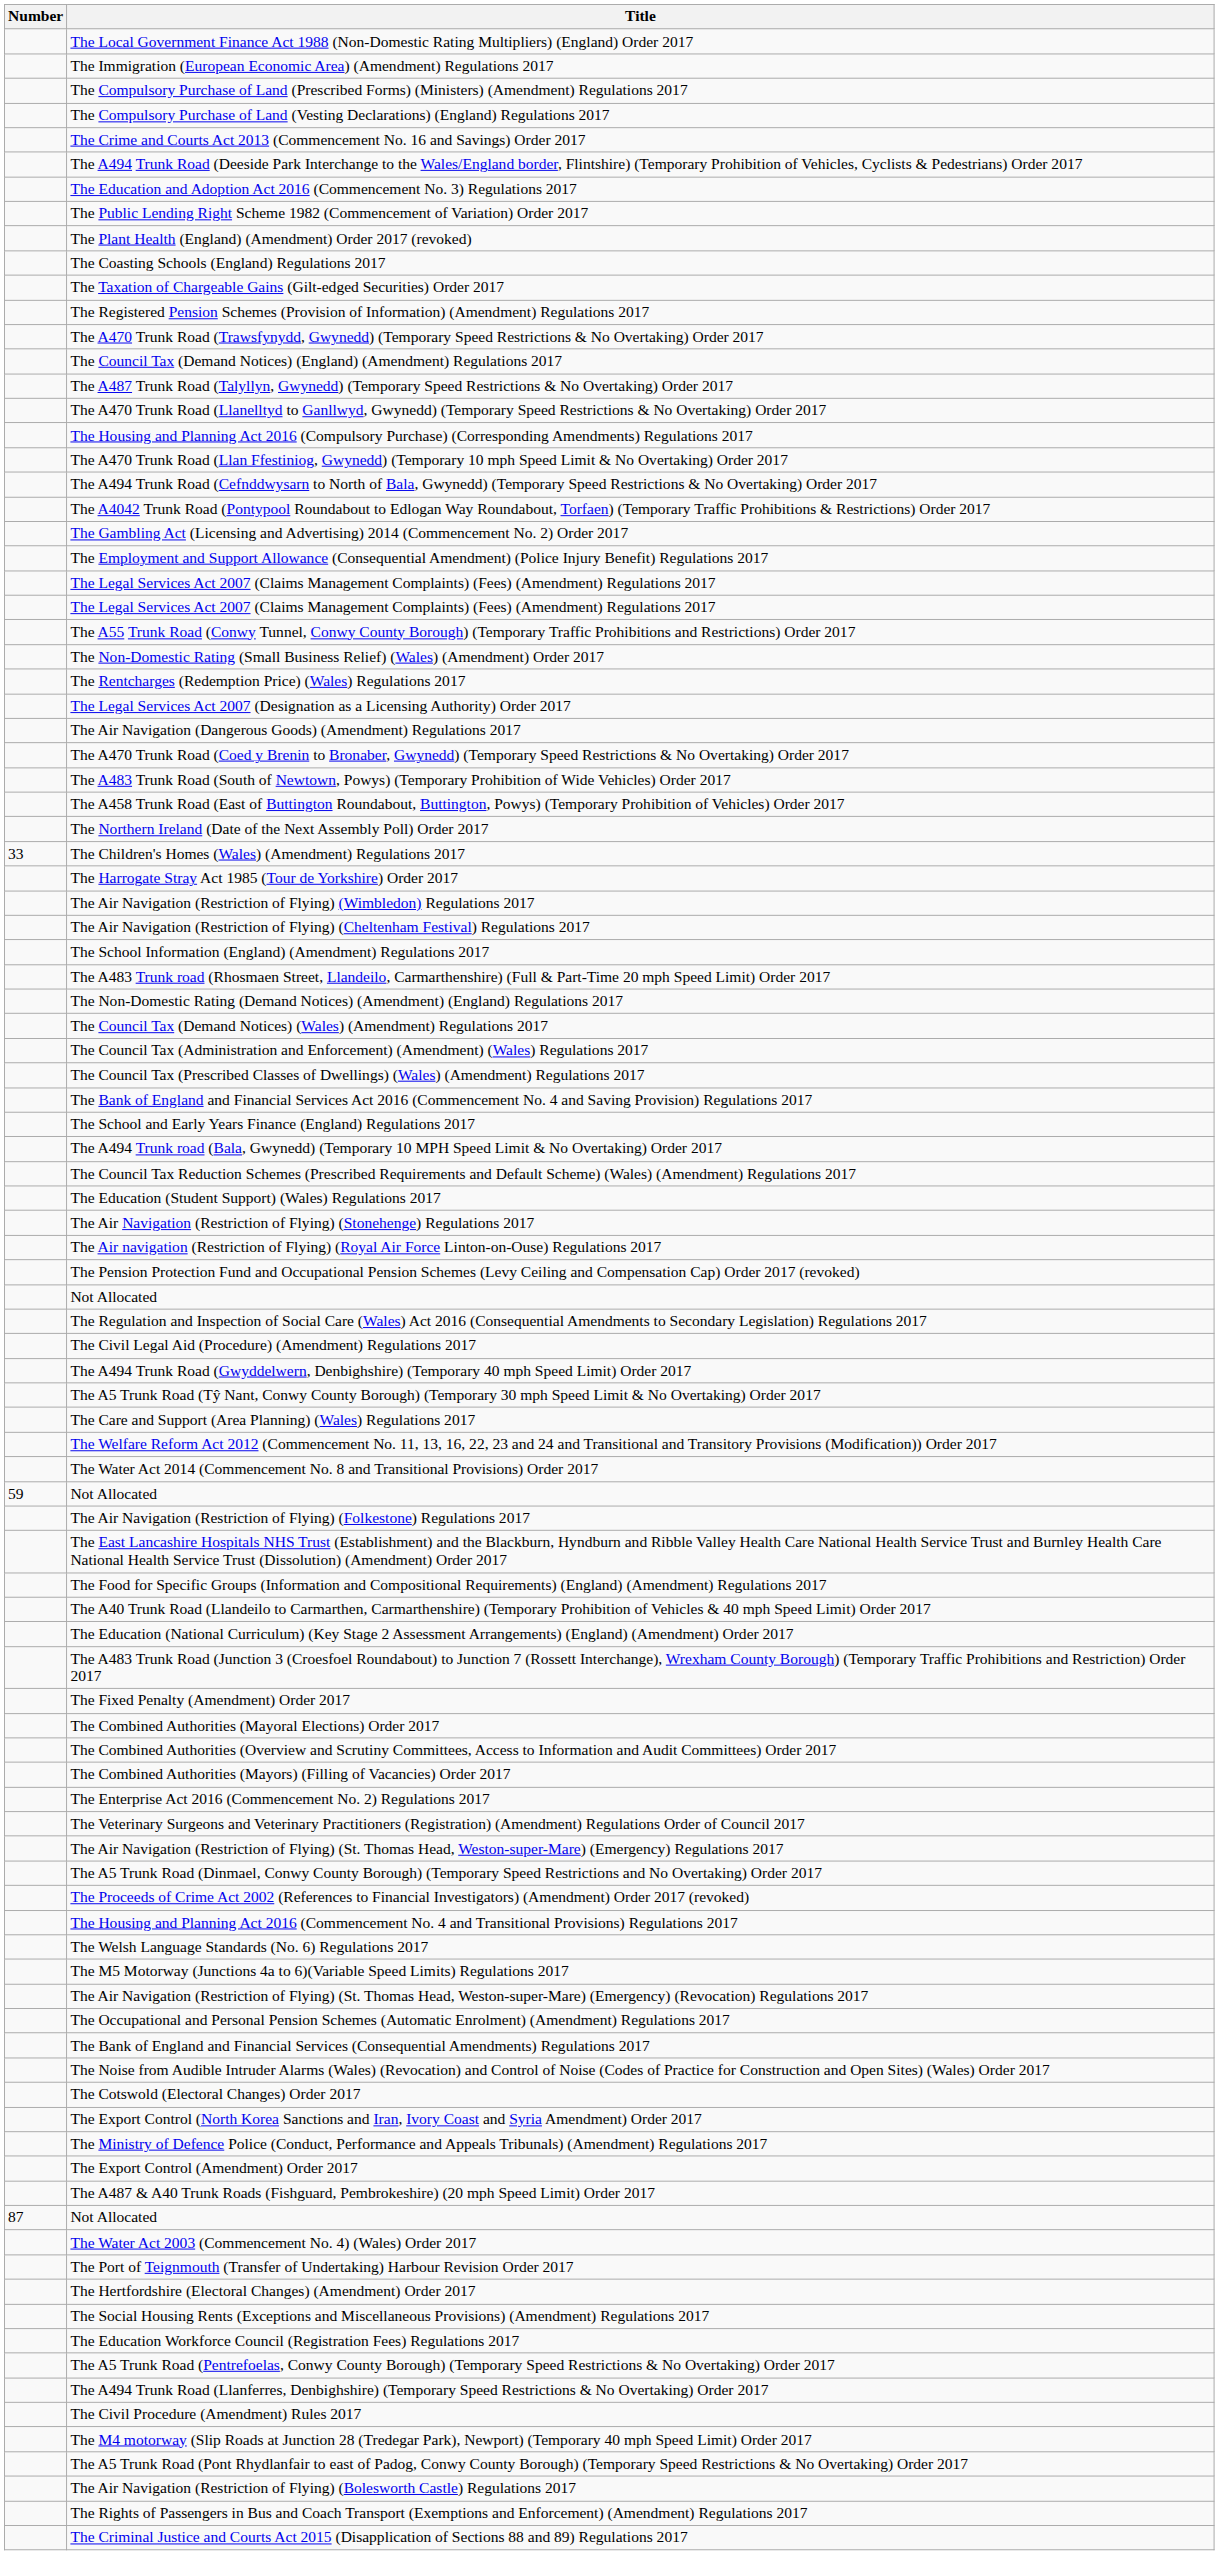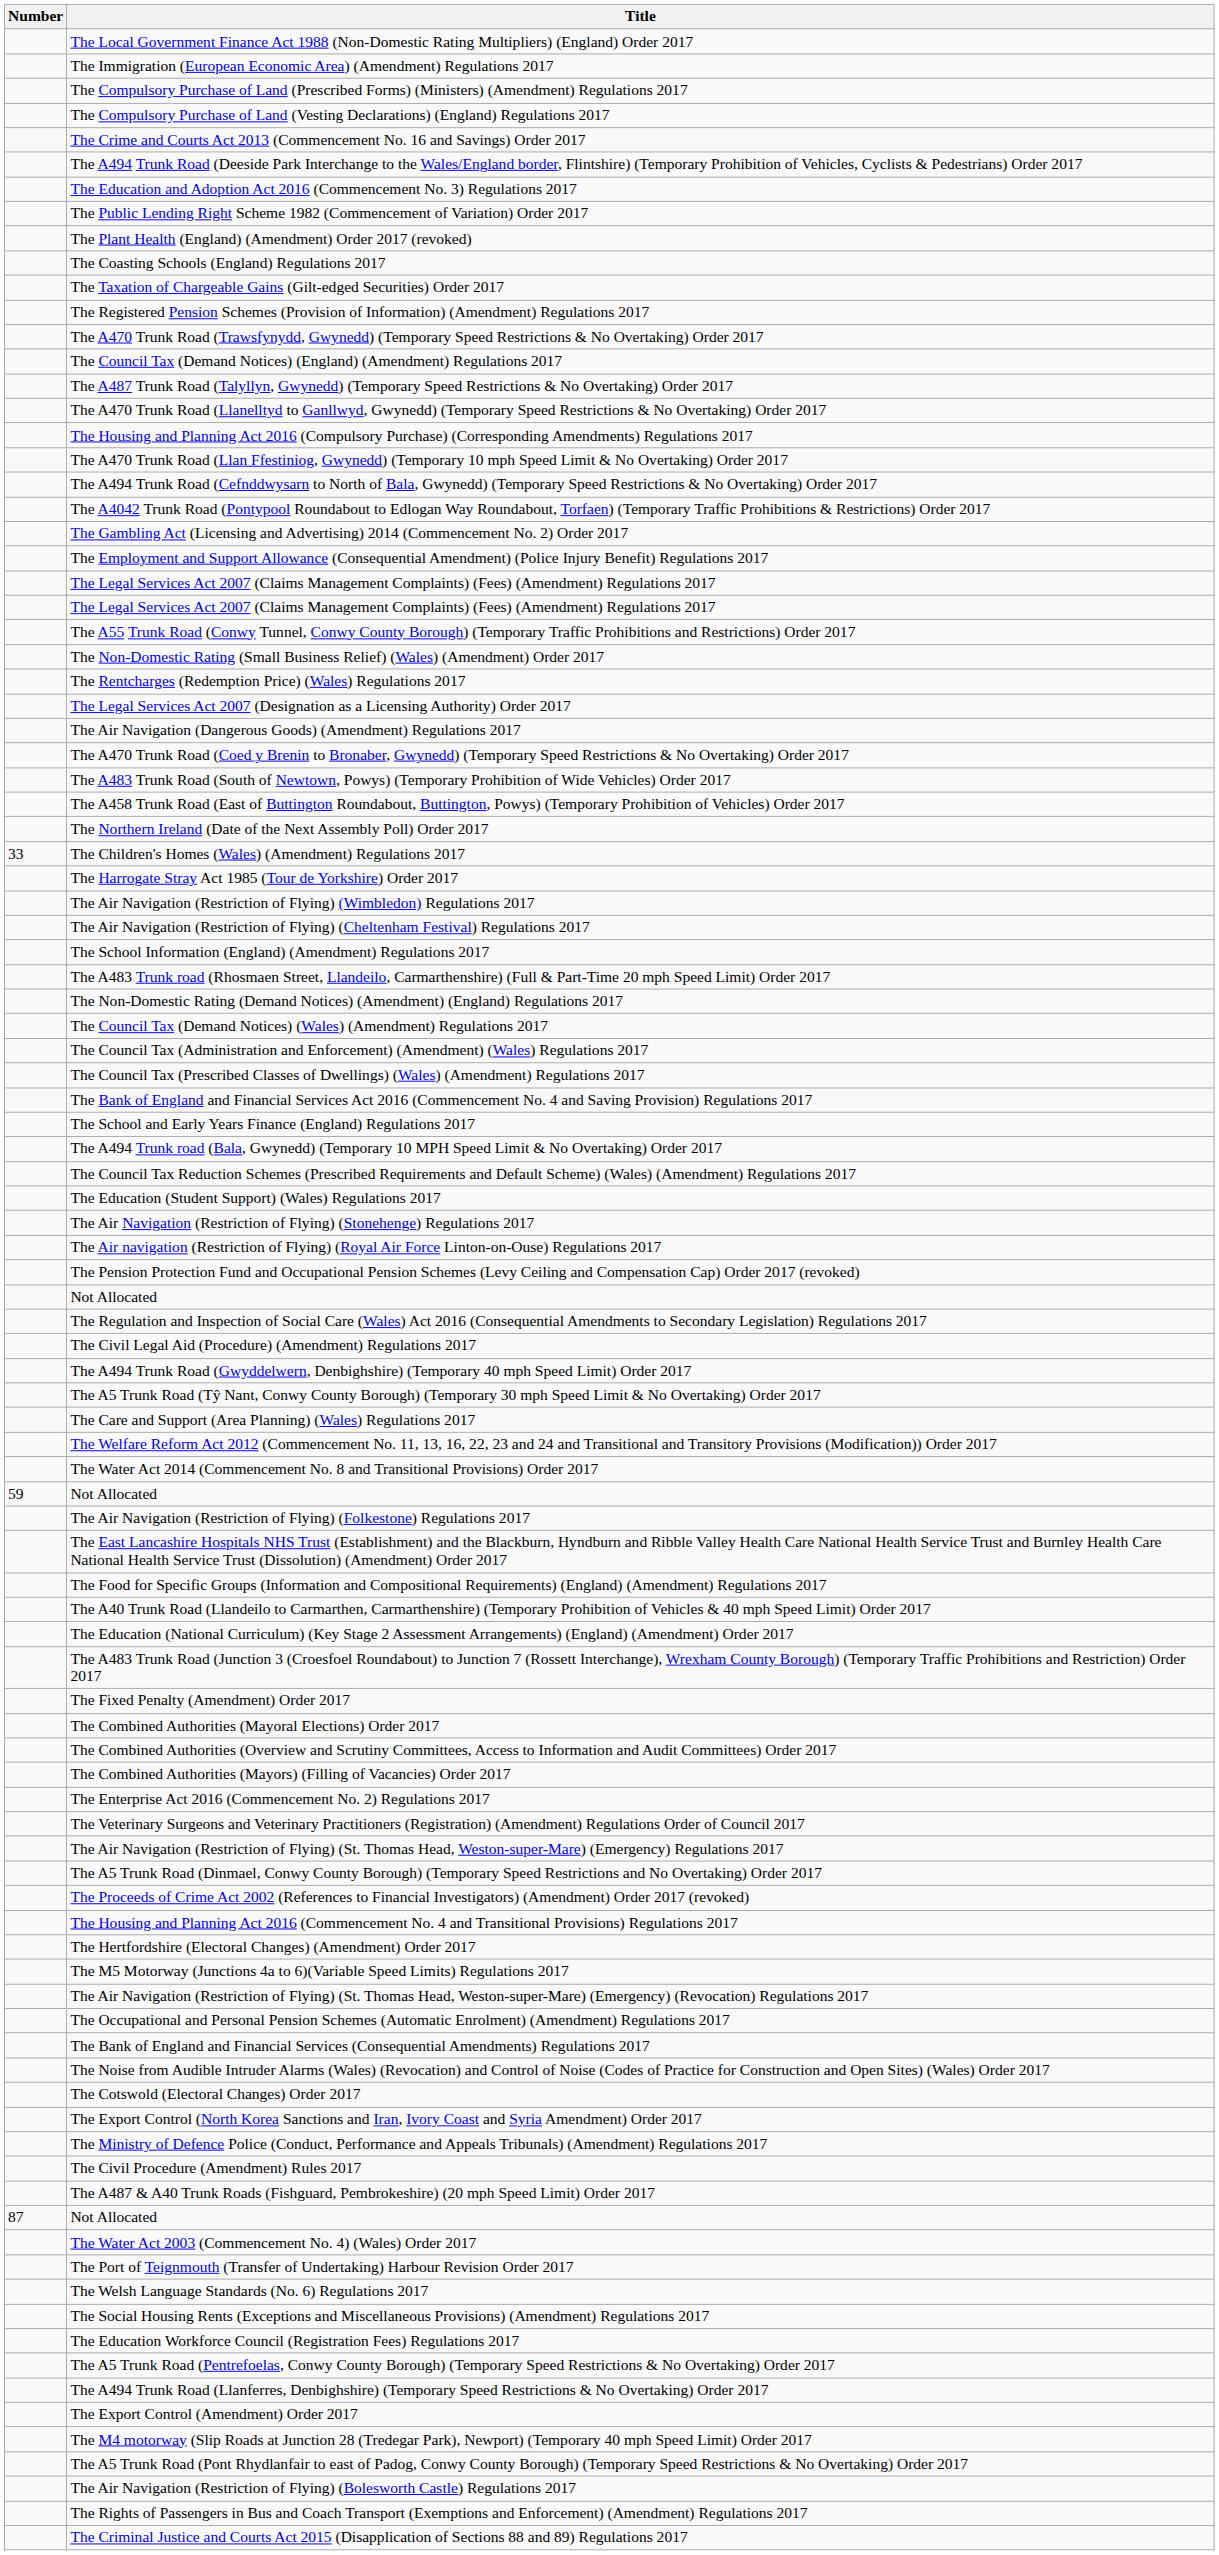(249, 1946) The Welsh Language Standards (No. 6) Regulations 2017 -> (273, 1946) The Hertfordshire (Electoral Changes) (Amendment) Order 2017
(214, 2168) The Export Control (Amendment) Order 2017 -> (216, 2168) The Civil Procedure (Amendment) Rules 2017
(273, 2291) The Hertfordshire (Electoral Changes) (Amendment) Order 2017 -> (249, 2291) The Welsh Language Standards (No. 6) Regulations 2017
(216, 2414) The Civil Procedure (Amendment) Rules 2017 -> (214, 2414) The Export Control (Amendment) Order 2017
